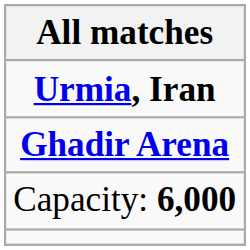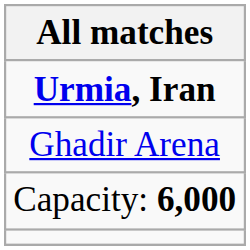(125, 144) bold -> (125, 144) normal
